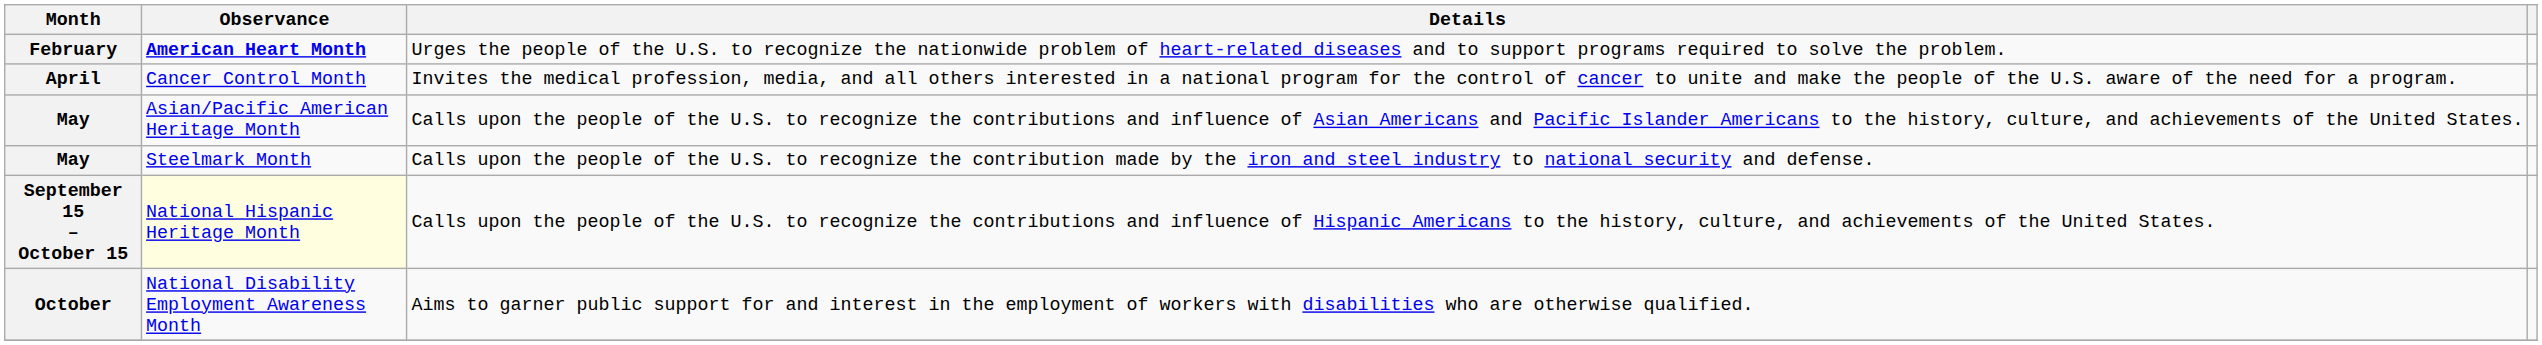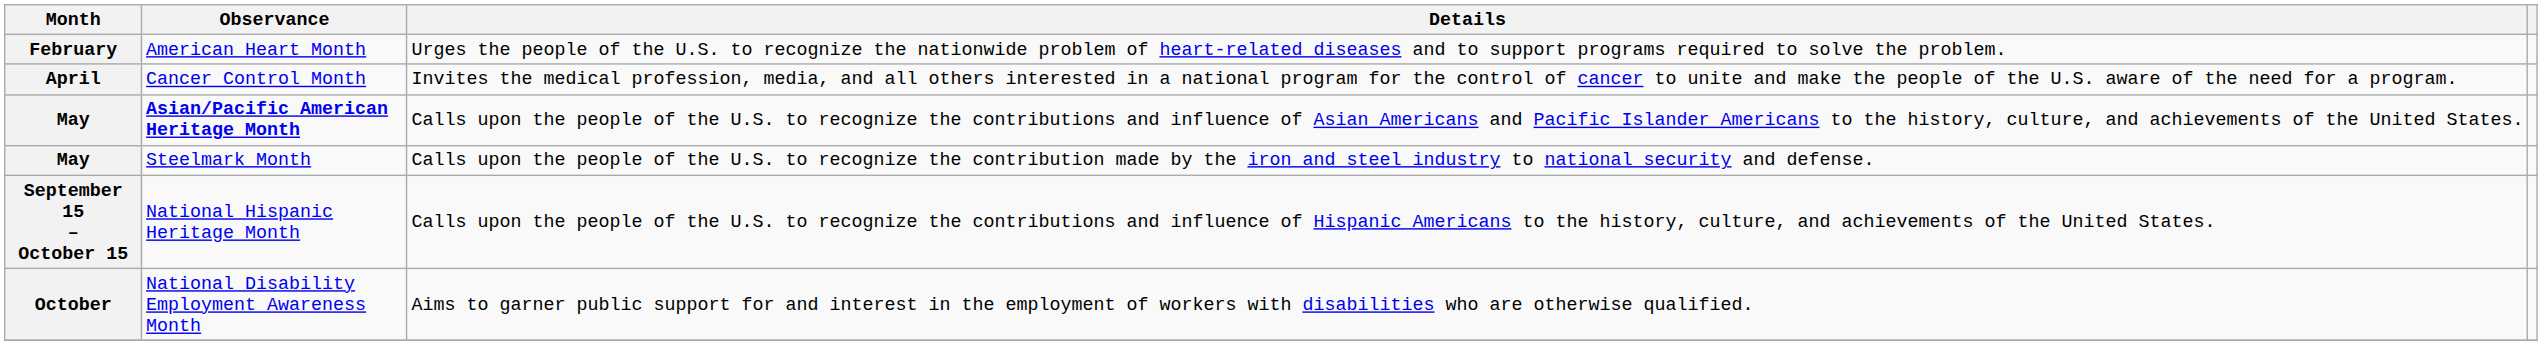(256, 50) bold -> (256, 50) normal
(267, 120) normal -> (267, 120) bold
(240, 222) lightyellow background -> (240, 222) no background
